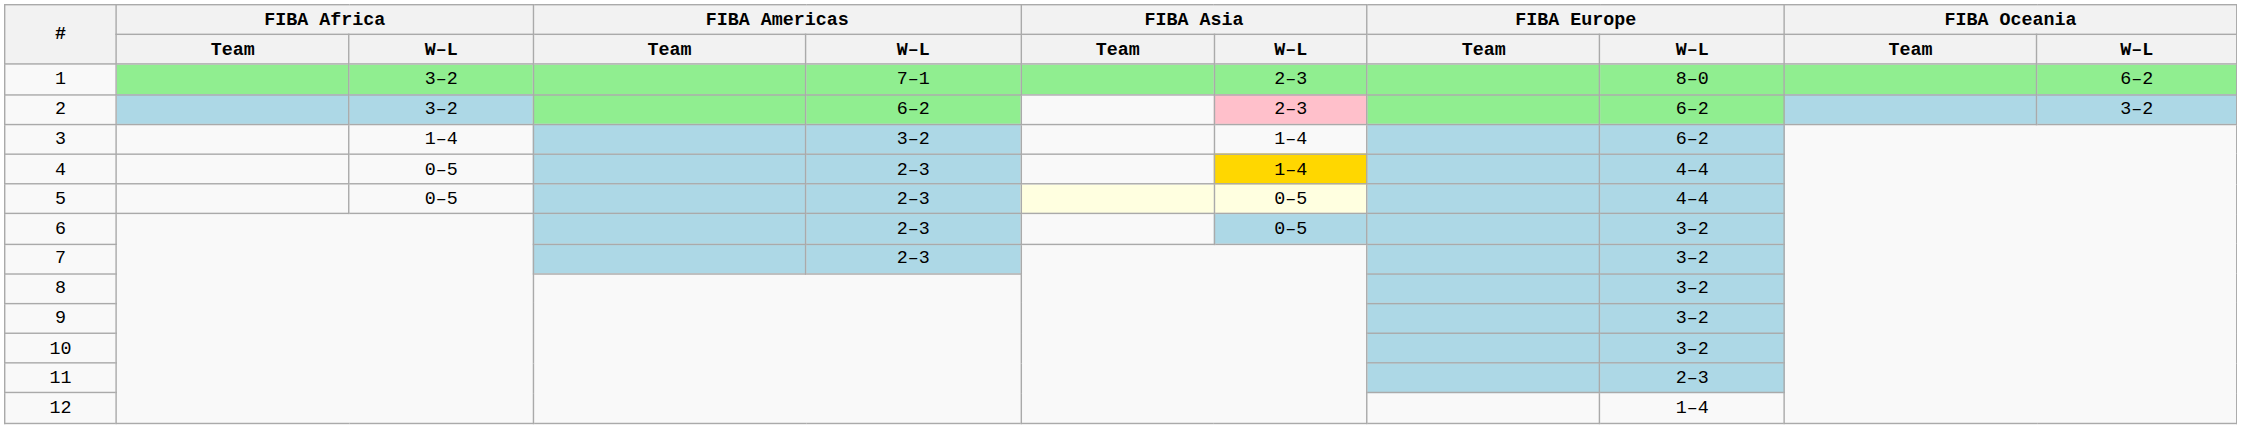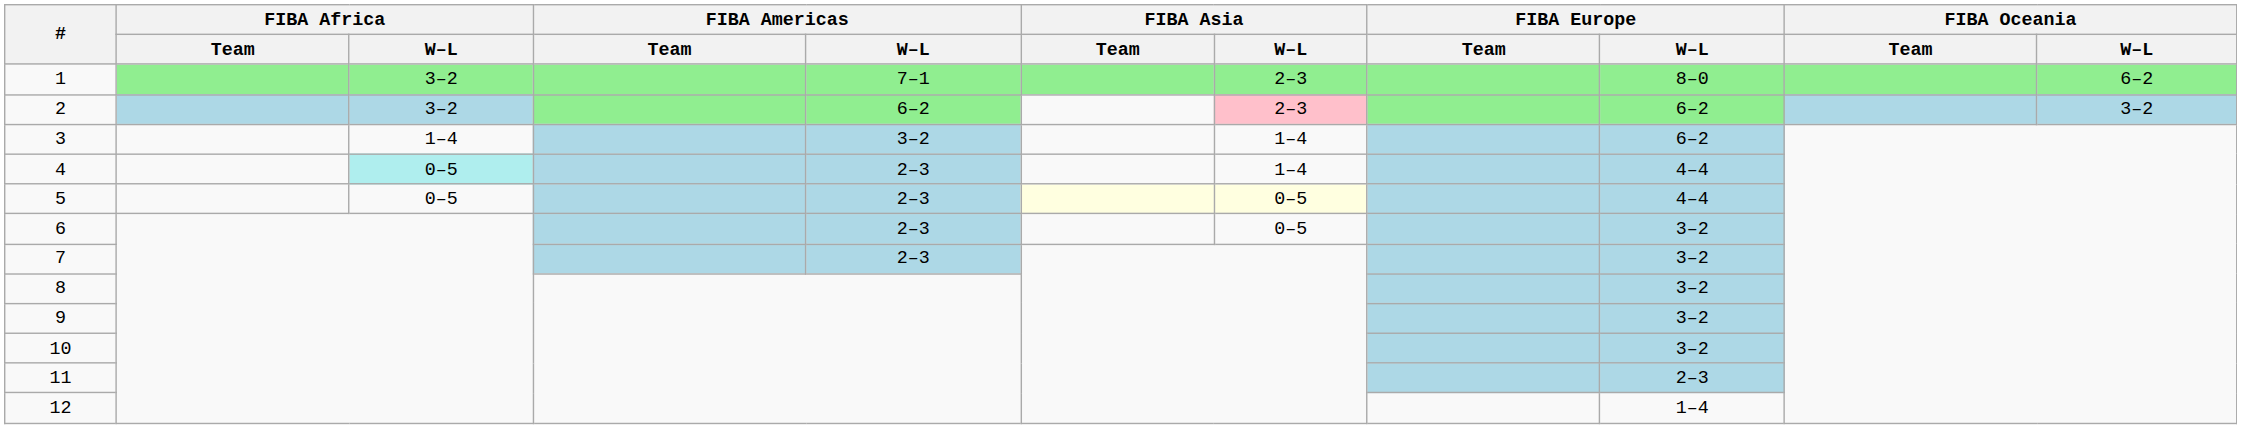(441, 169) no background -> (441, 169) paleturquoise background
(1291, 169) gold background -> (1291, 169) no background
(1291, 229) lightblue background -> (1291, 229) no background
